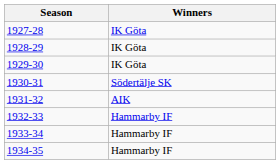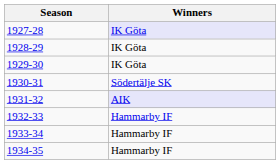(129, 30) no background -> (129, 30) lavender background
(121, 99) no background -> (121, 99) lavender background
